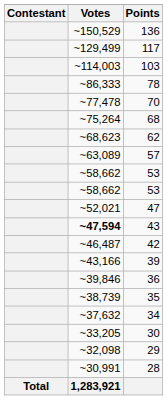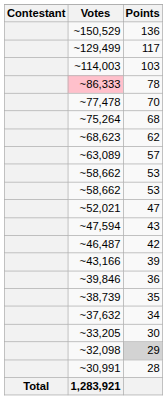(100, 84) no background -> (100, 84) pink background
(100, 226) bold -> (100, 226) normal
(154, 350) no background -> (154, 350) lightgrey background
